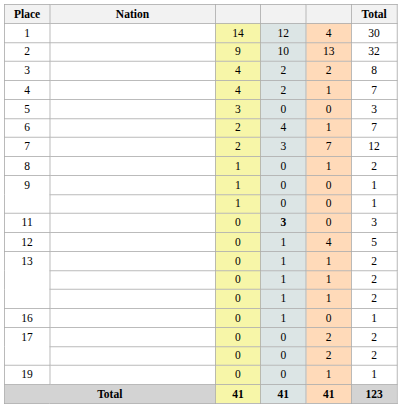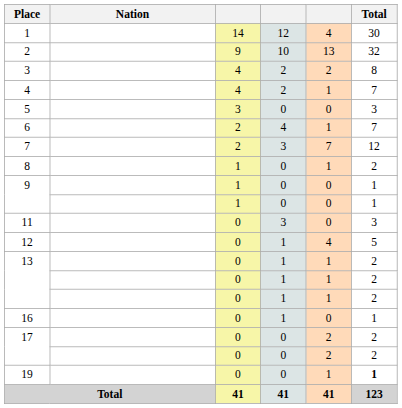(283, 223) bold -> (283, 223) normal
(374, 375) normal -> (374, 375) bold
